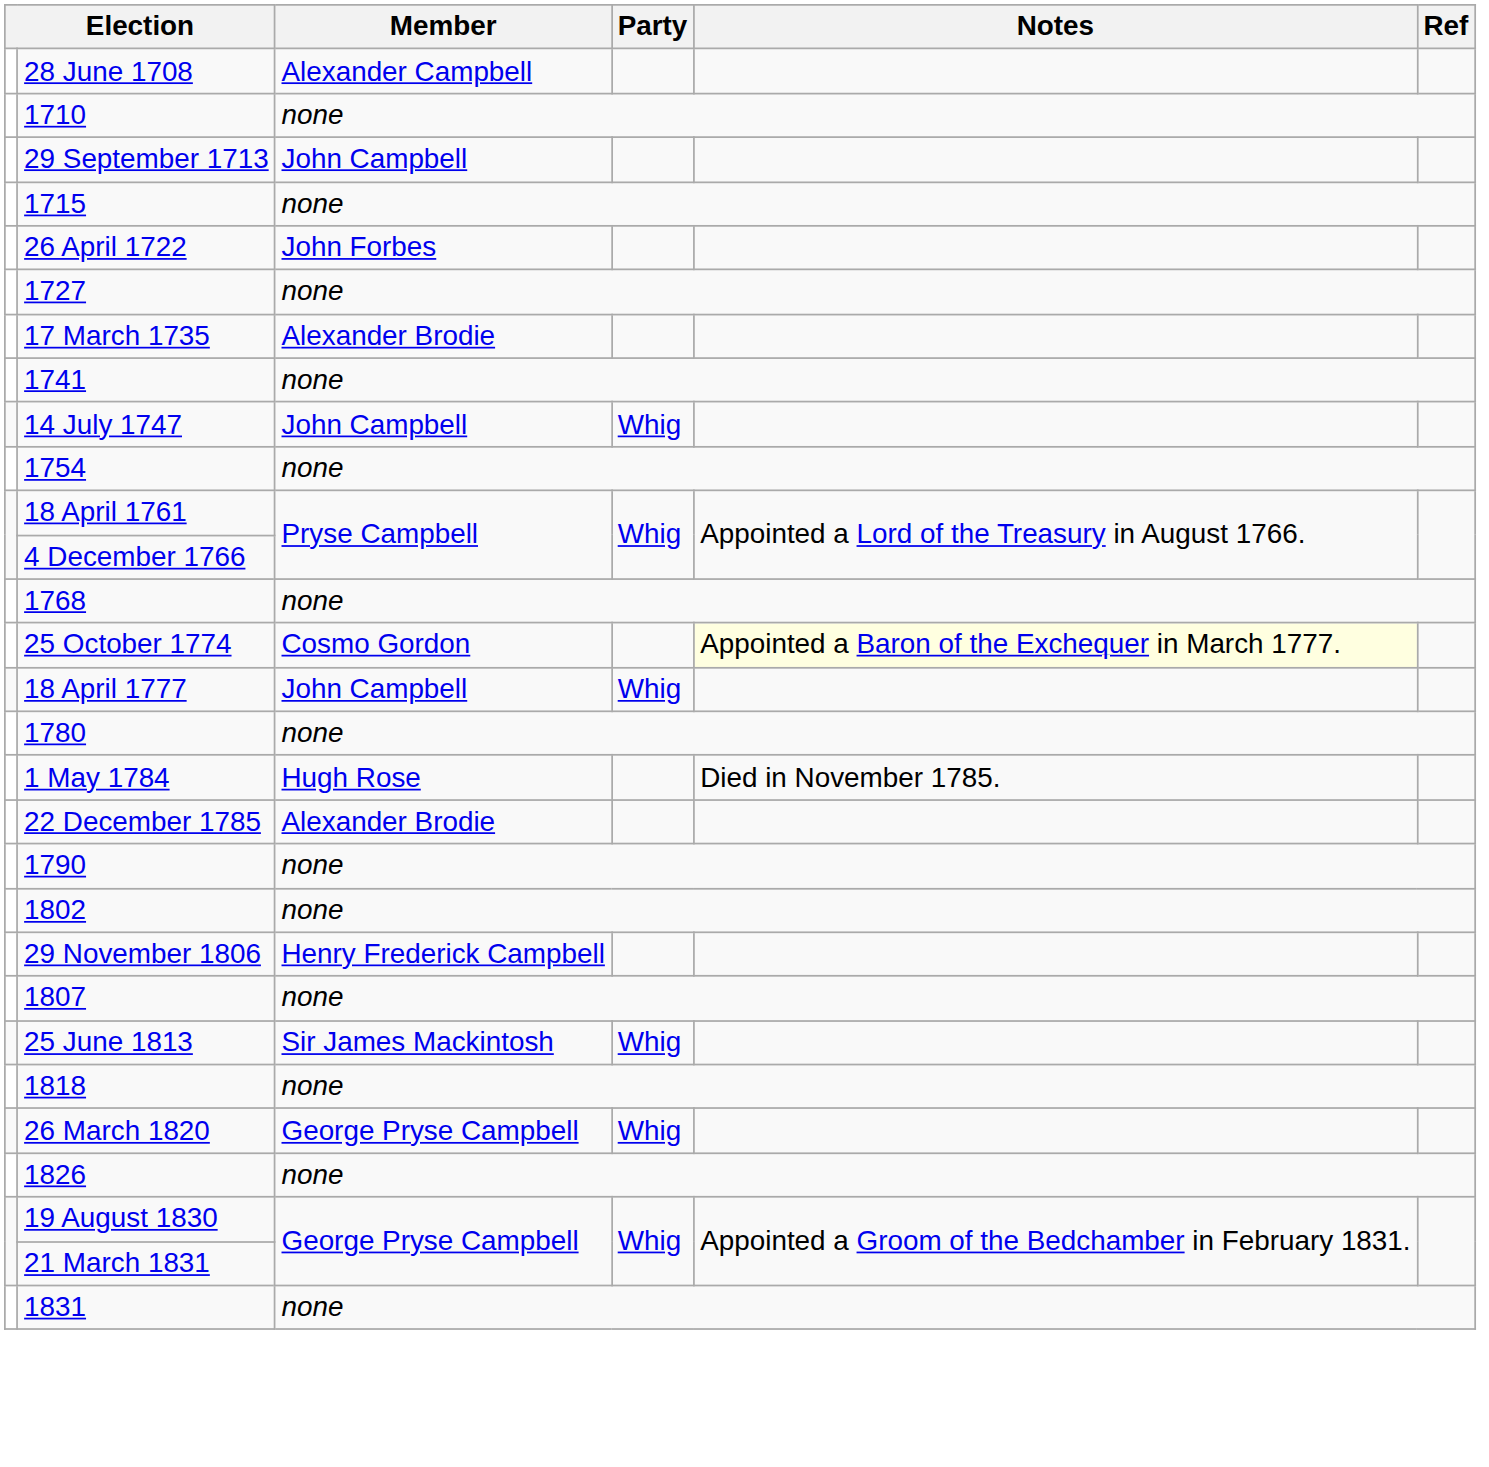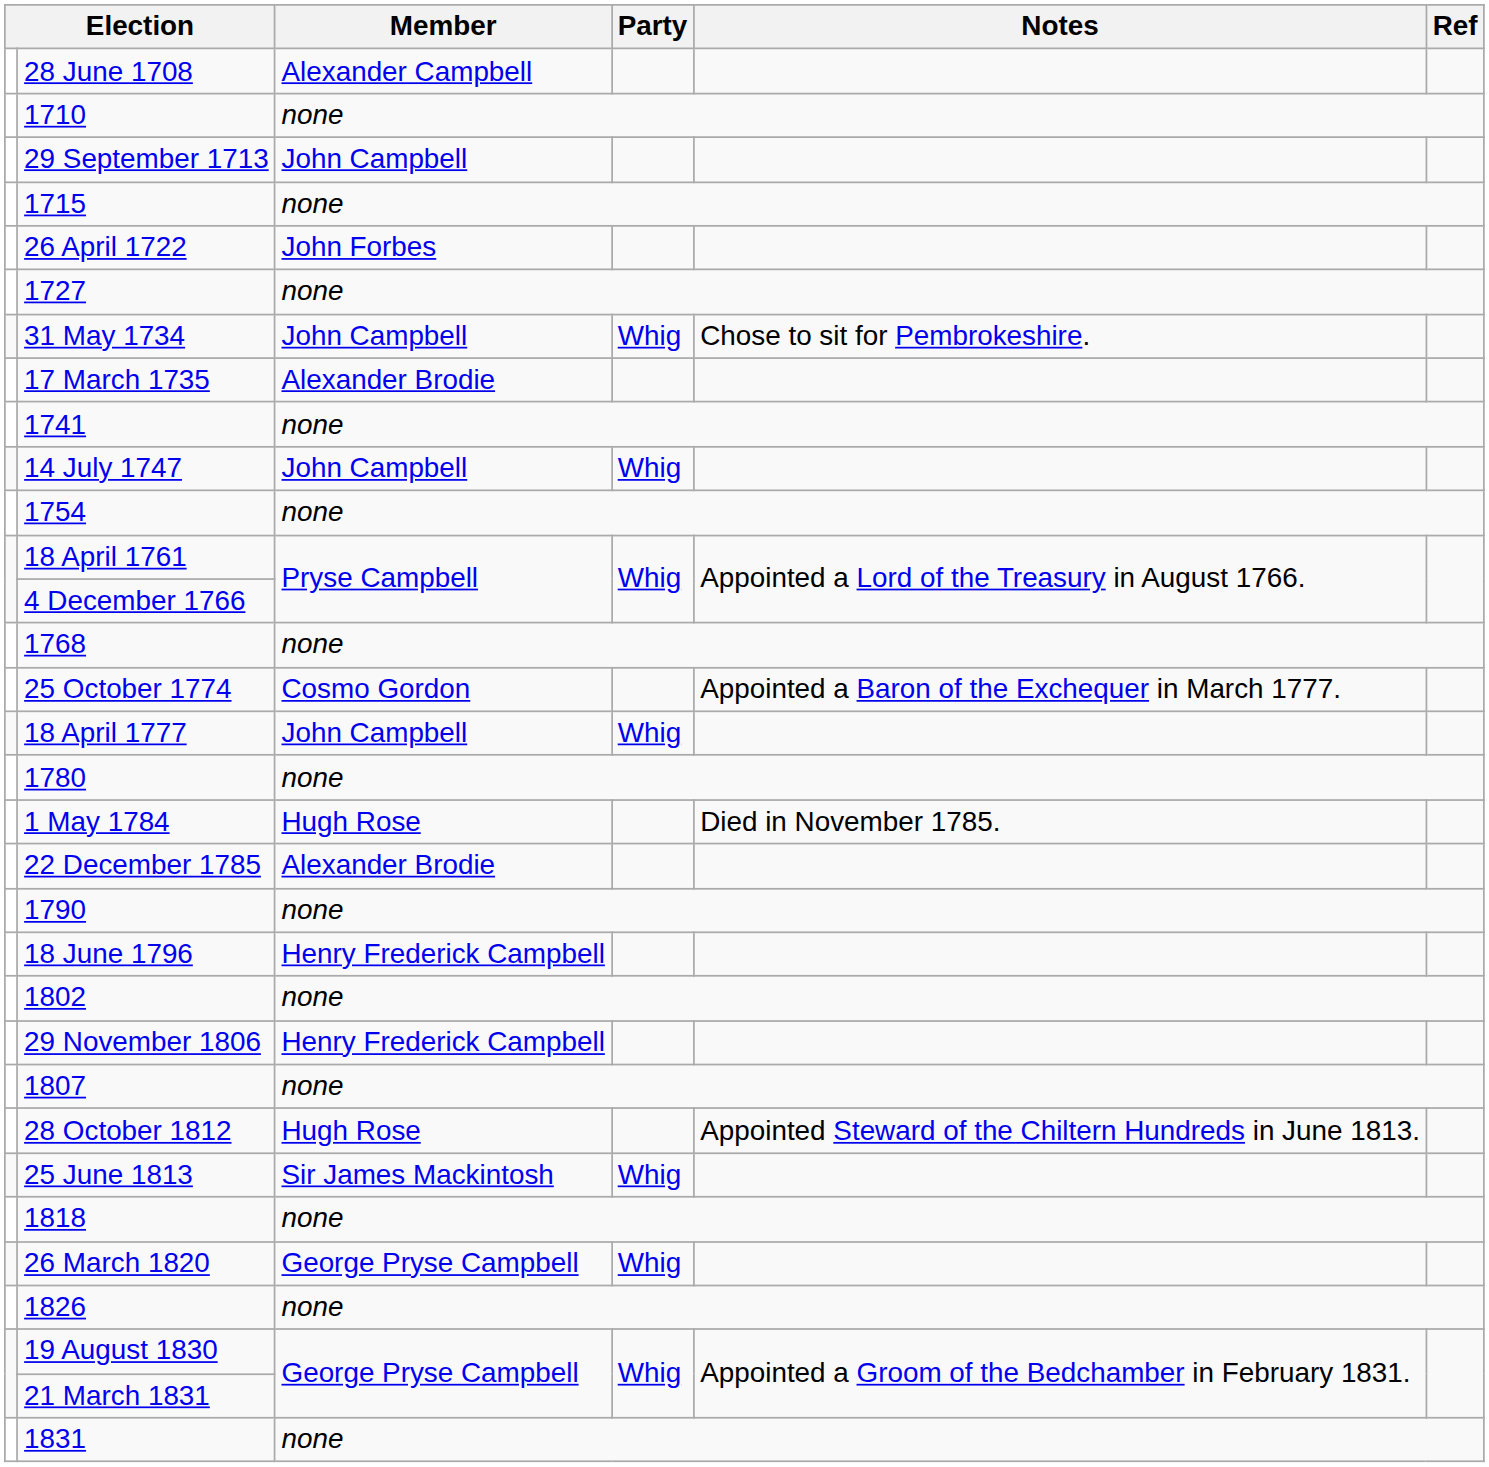+ row: (105, 335)
(1021, 644) lightyellow background -> (1021, 688) no background
+ row: (108, 953)
+ row: (128, 1130)
